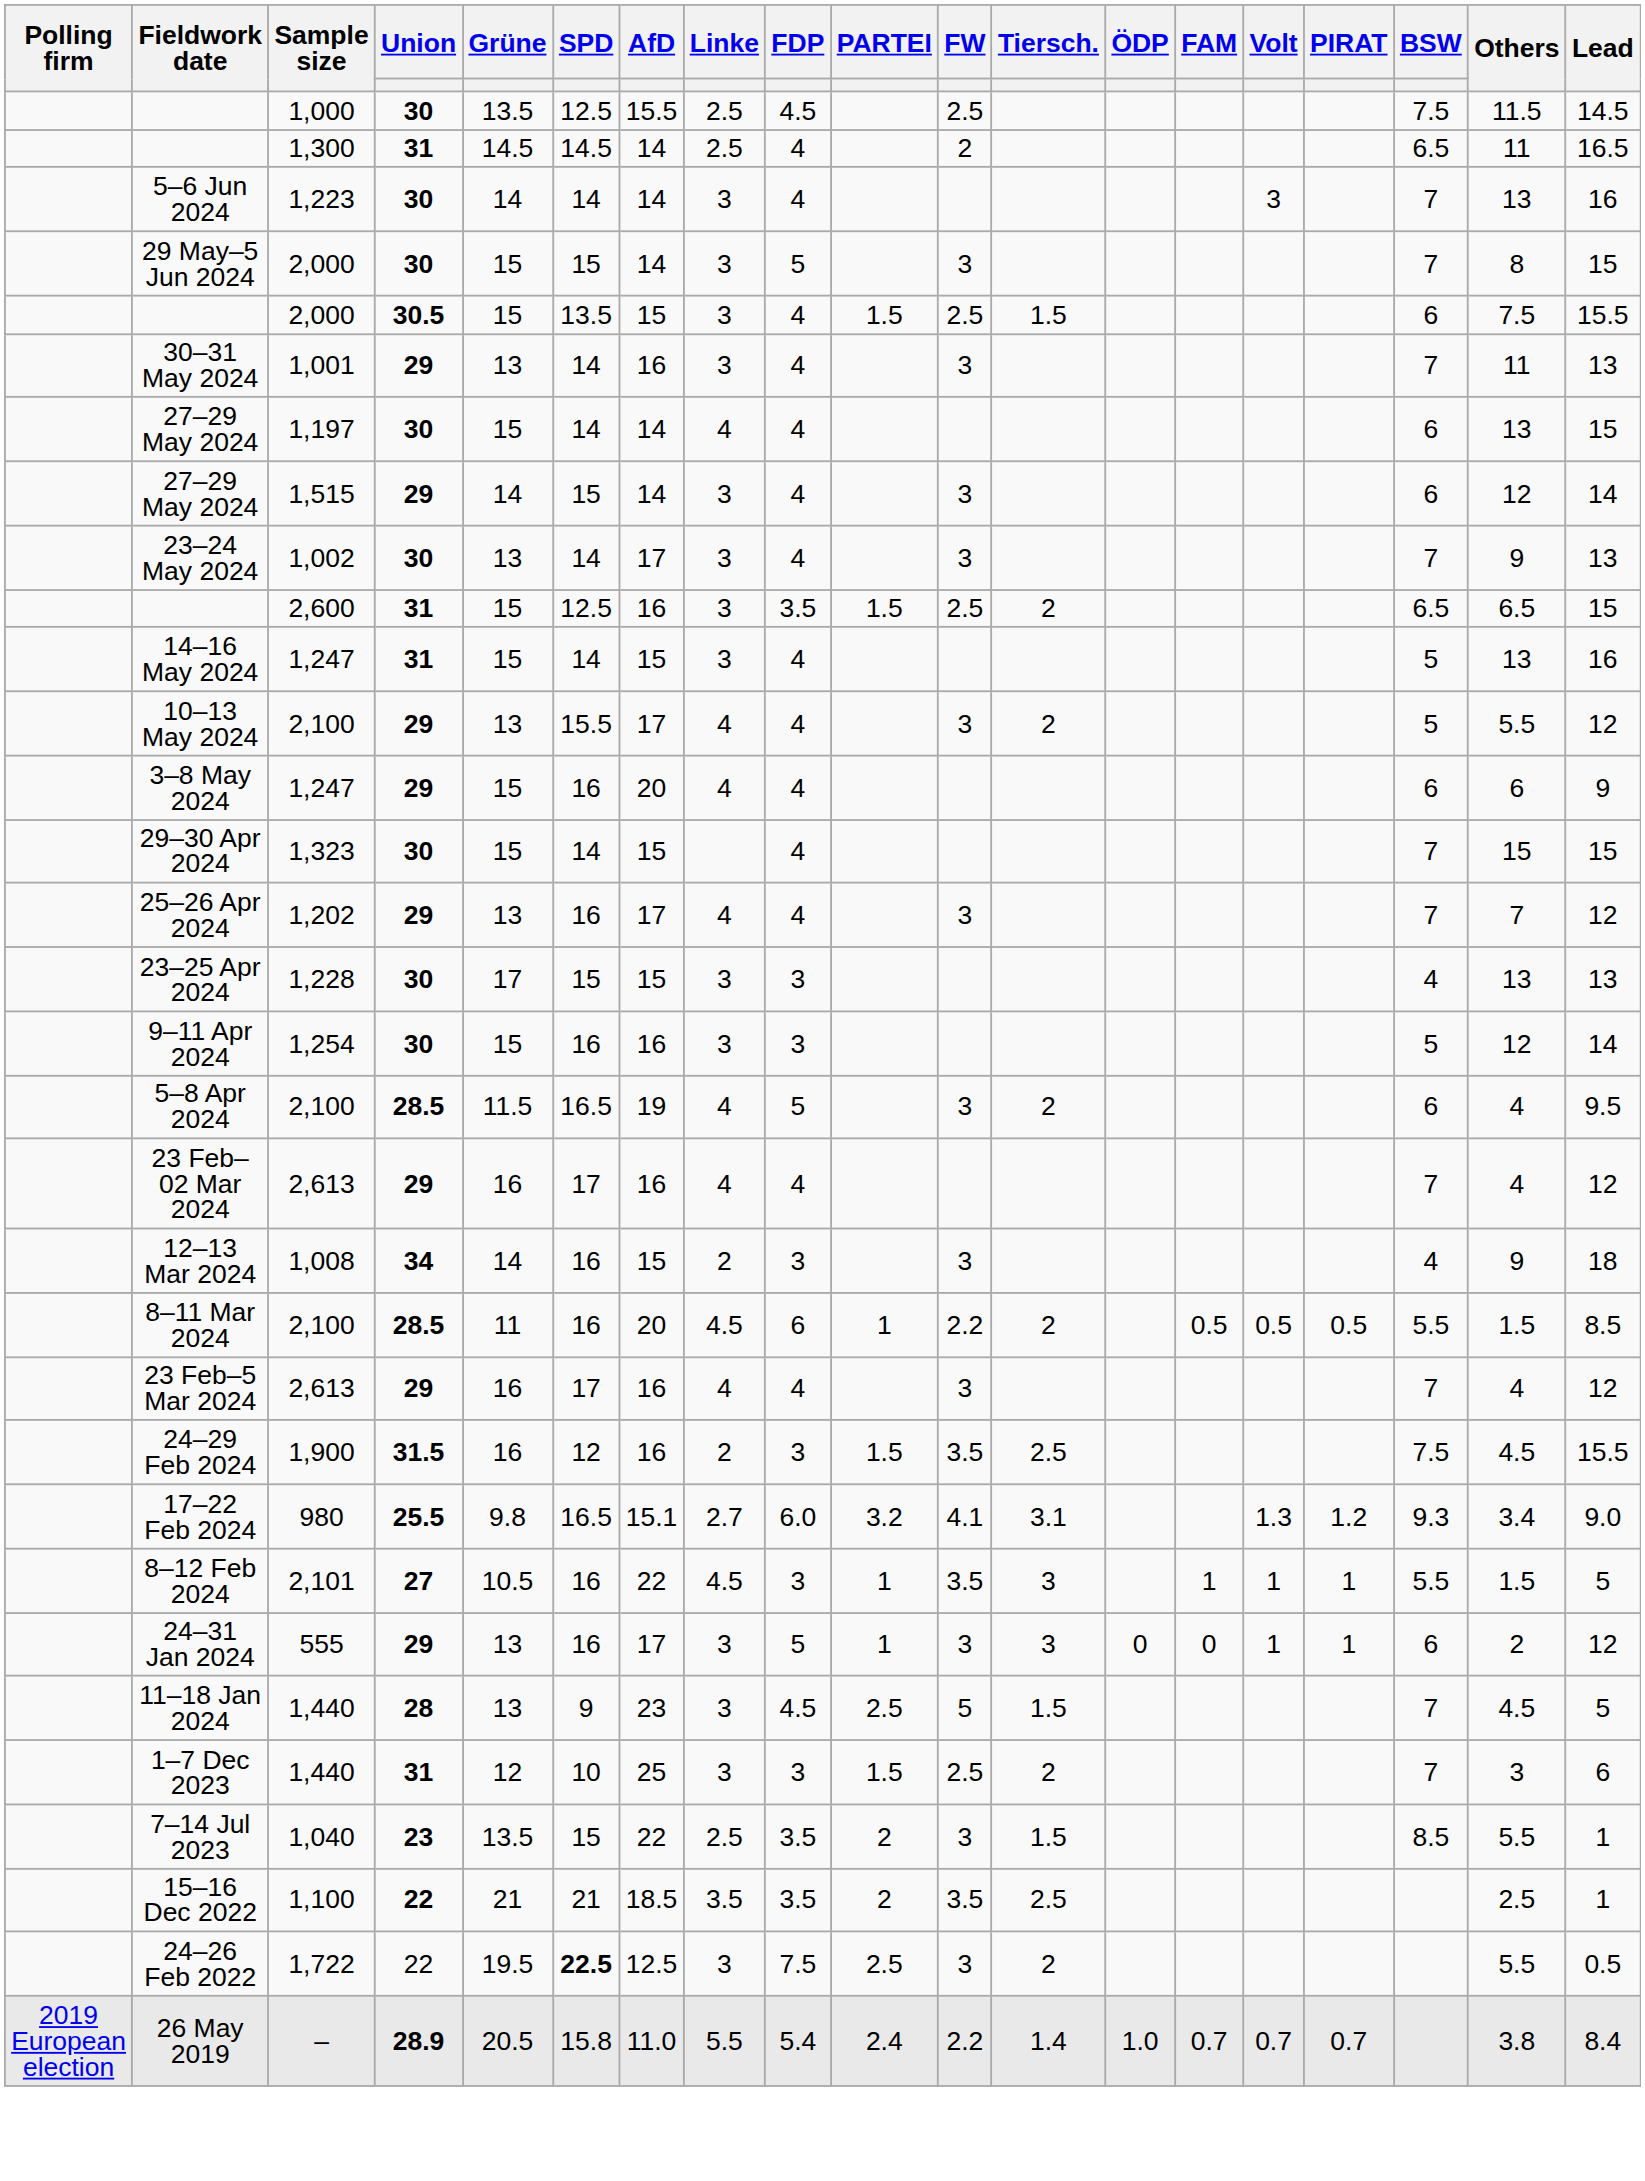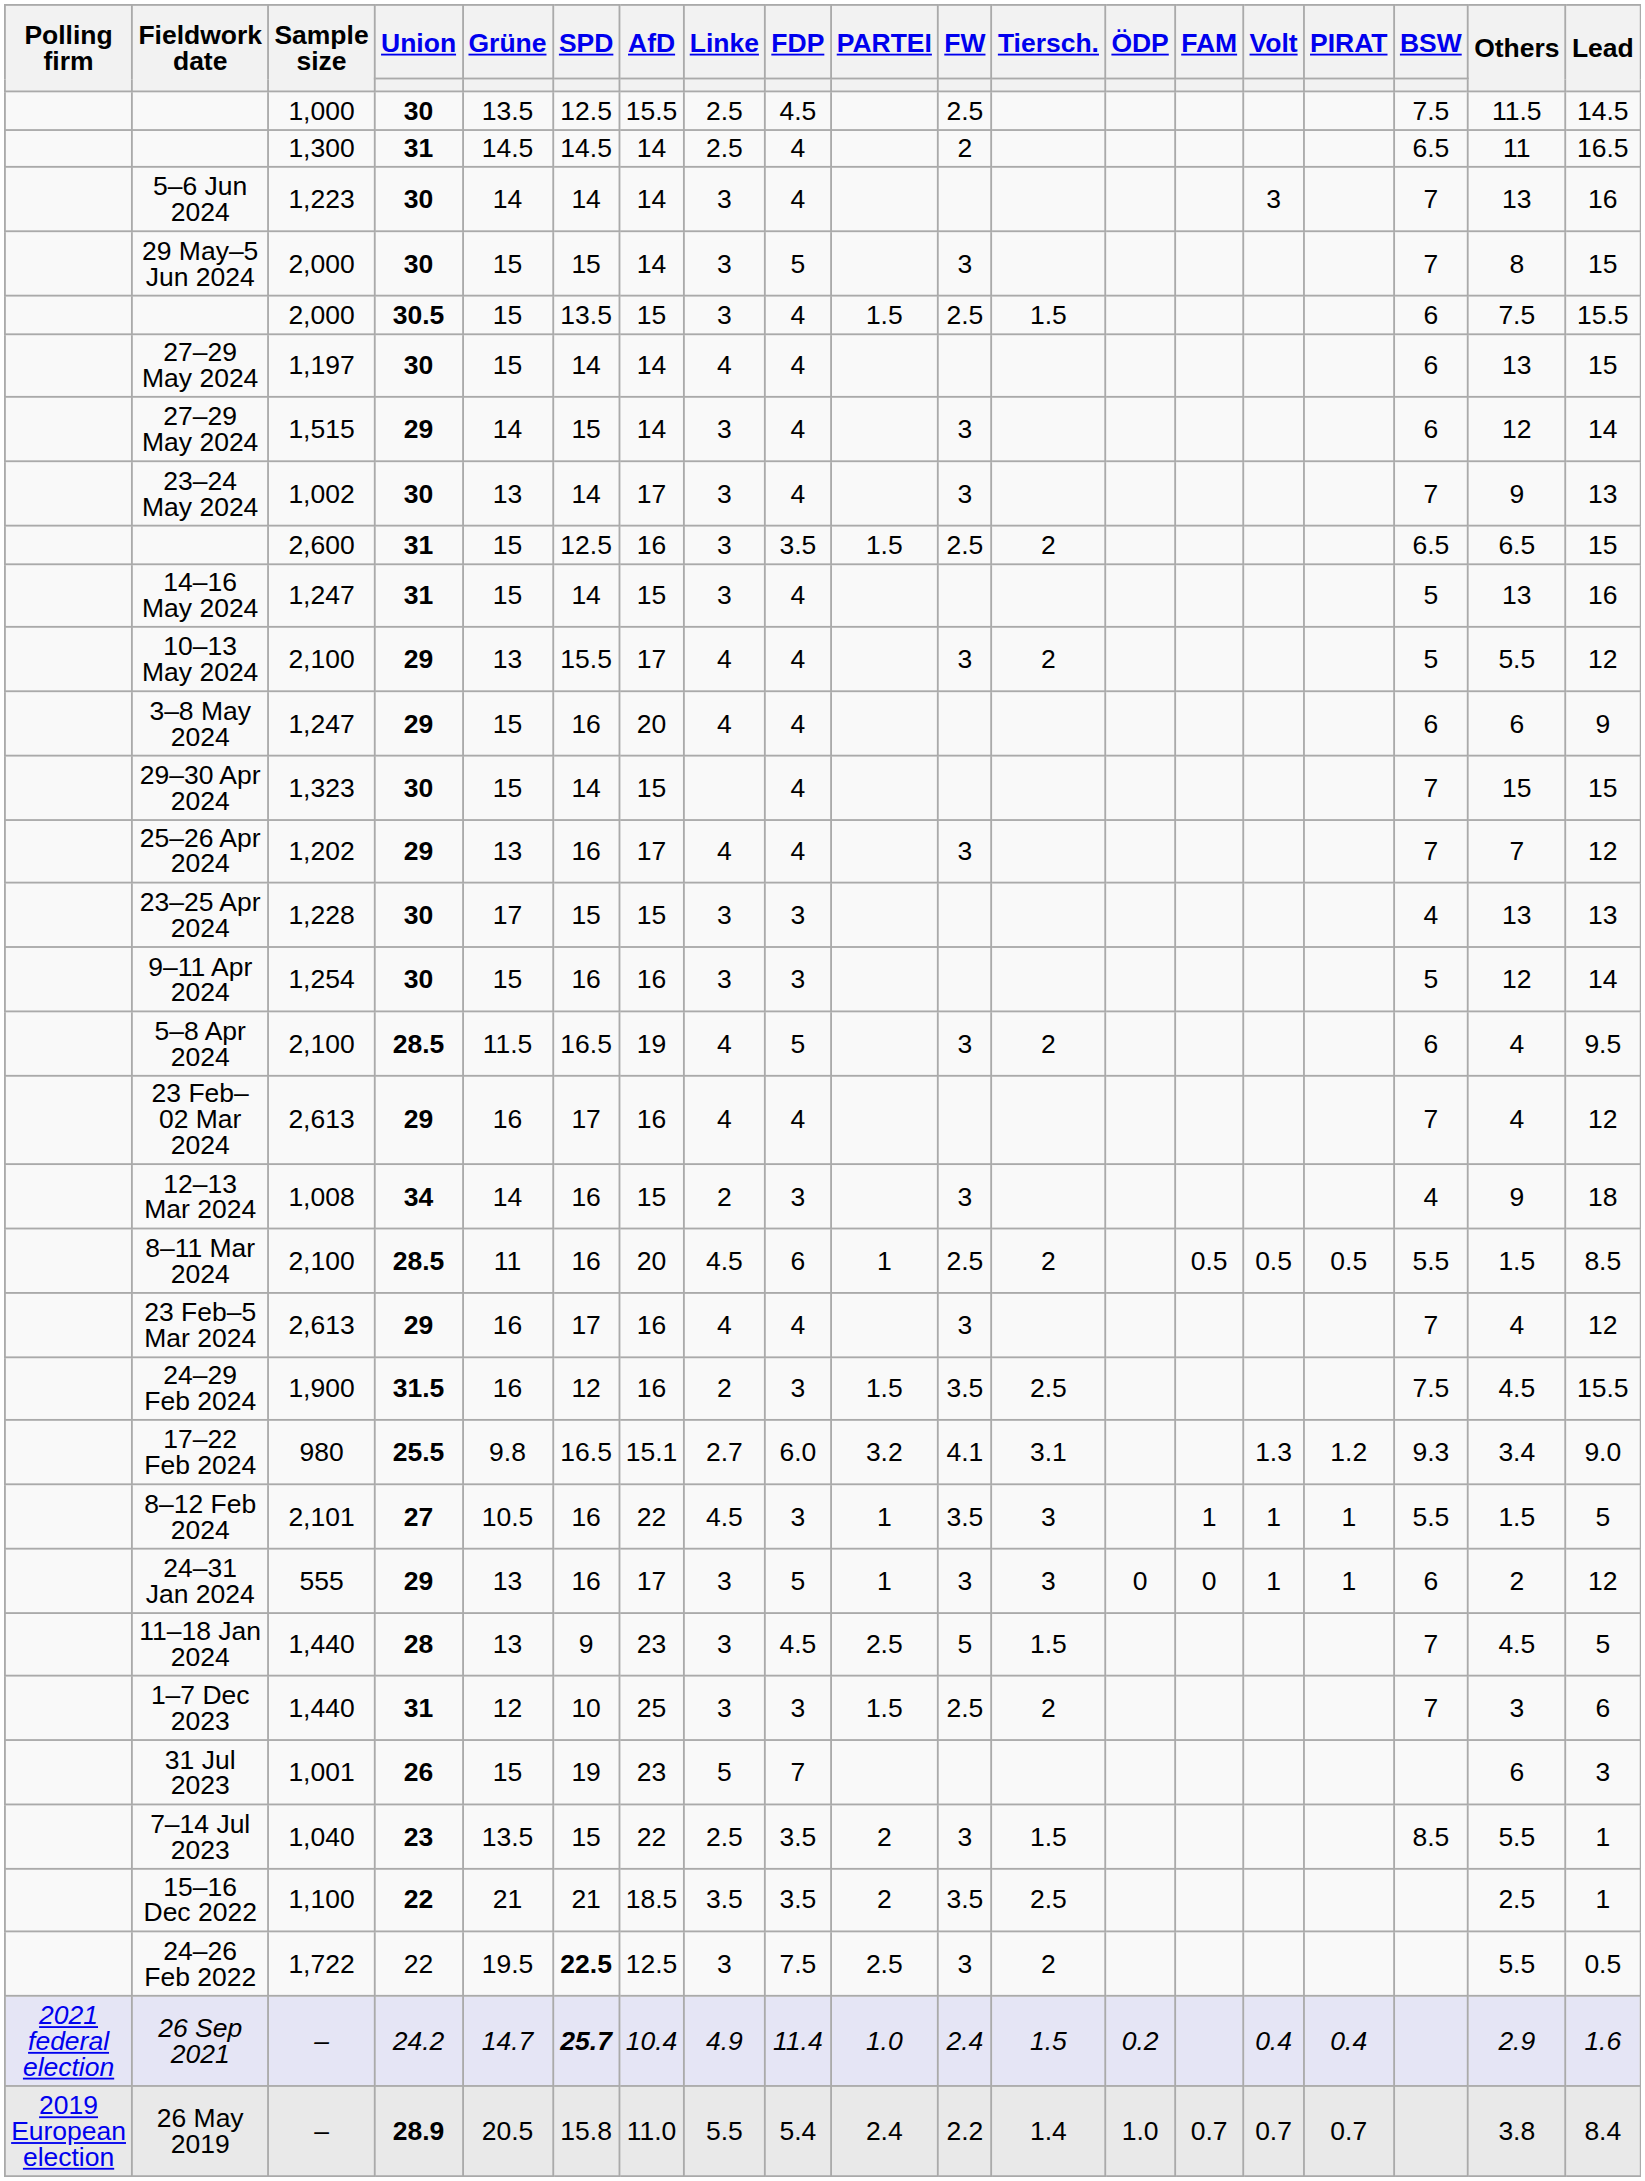- row: (200, 366)
(965, 1325) 2.2 -> (965, 1261) 2.5
+ row: (200, 1772)
+ row: (200, 2041)
